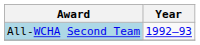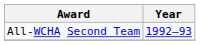(74, 31) lightblue background -> (74, 31) no background
